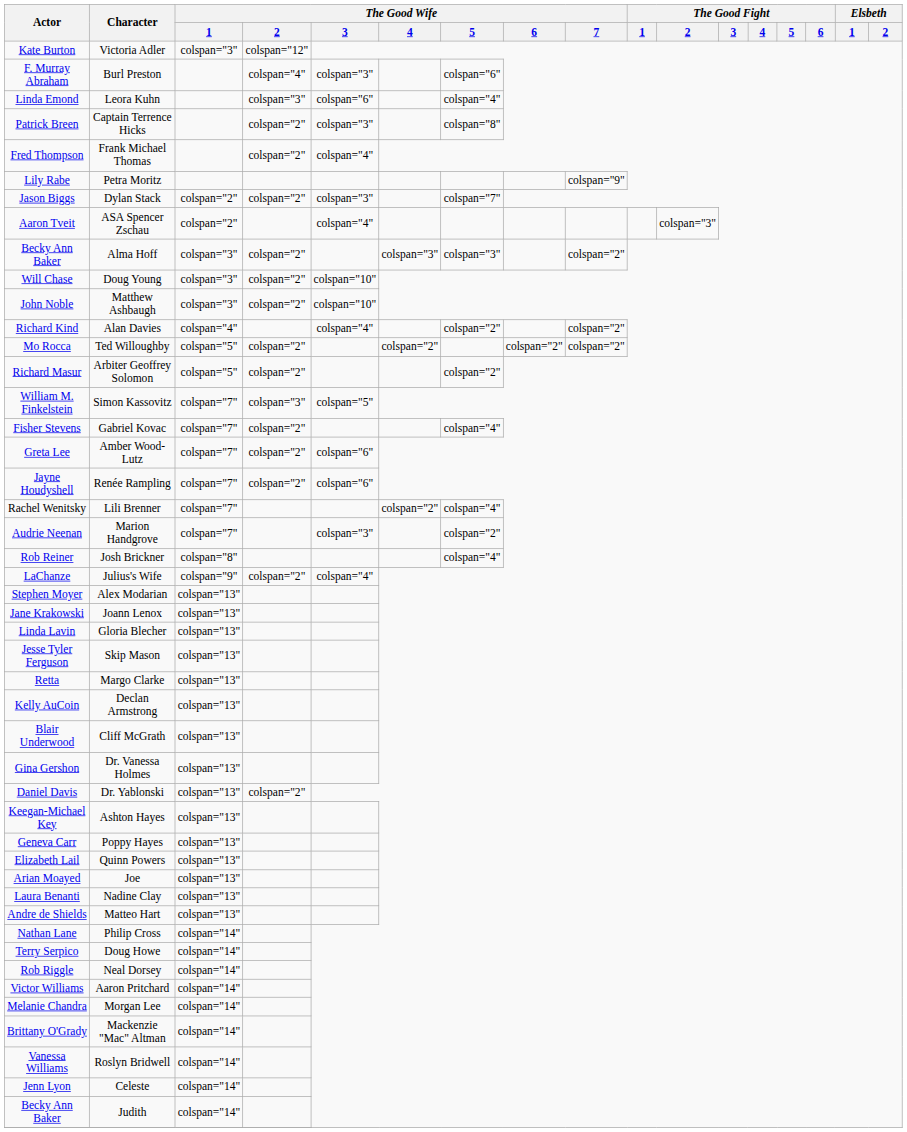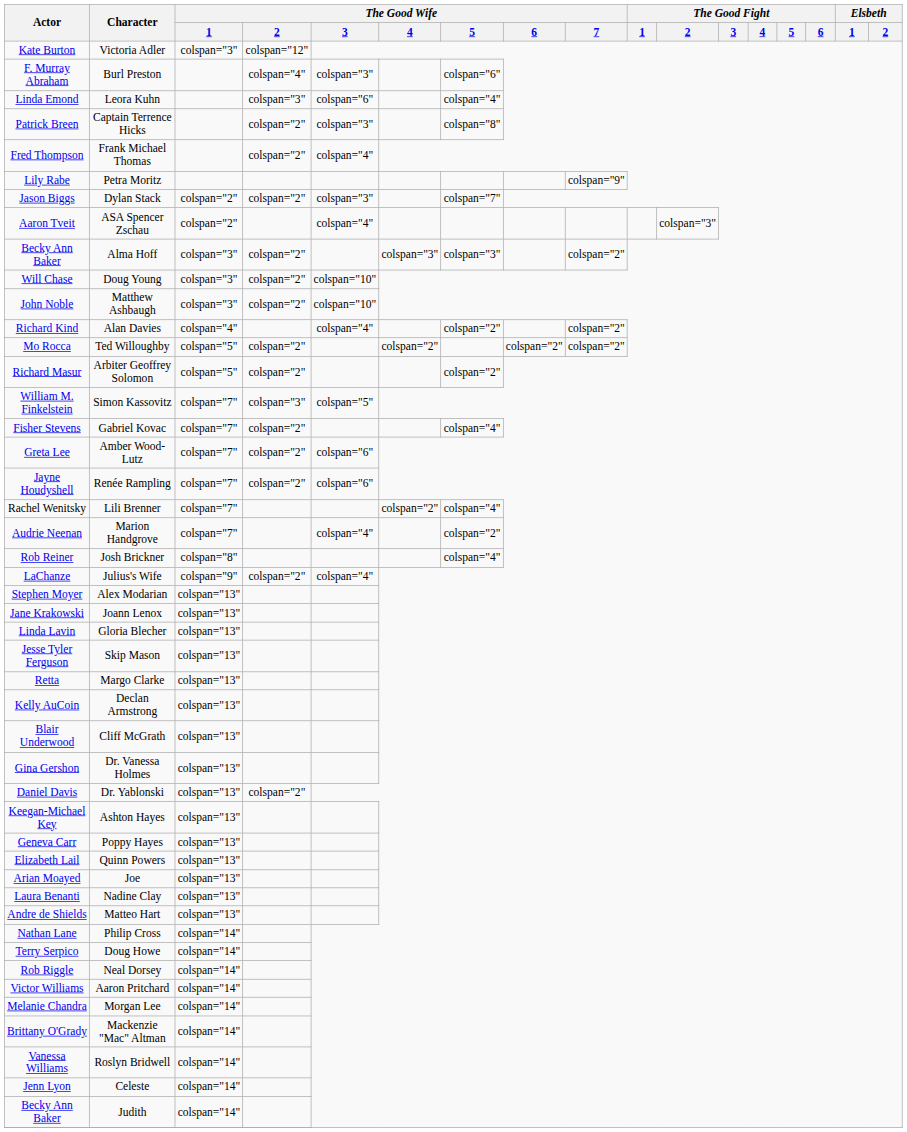(345, 533) colspan="3" -> (345, 533) colspan="4"
